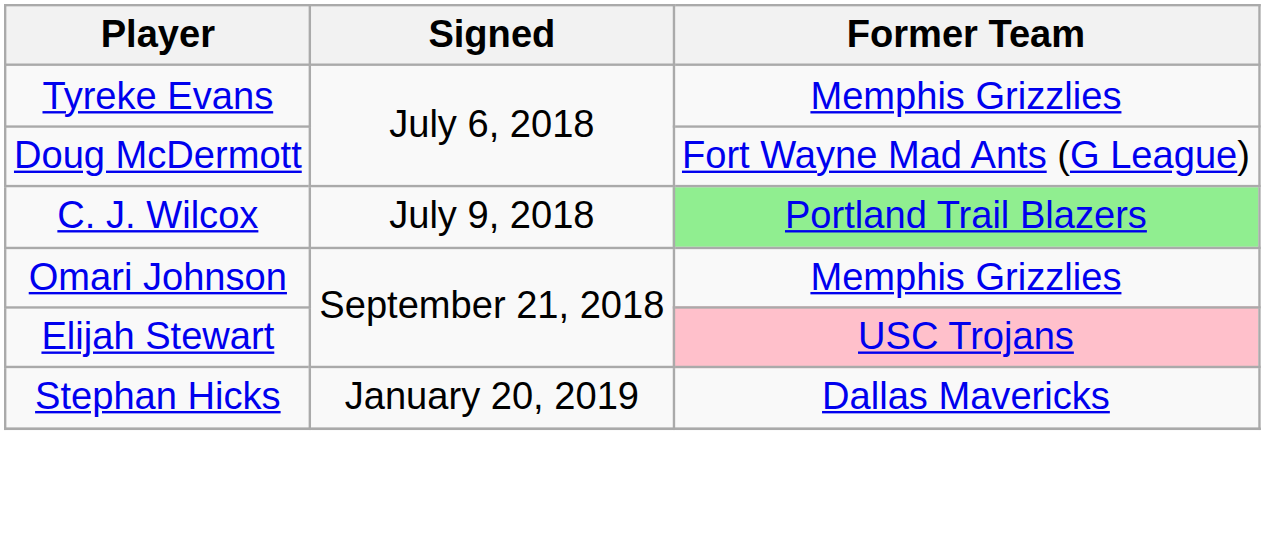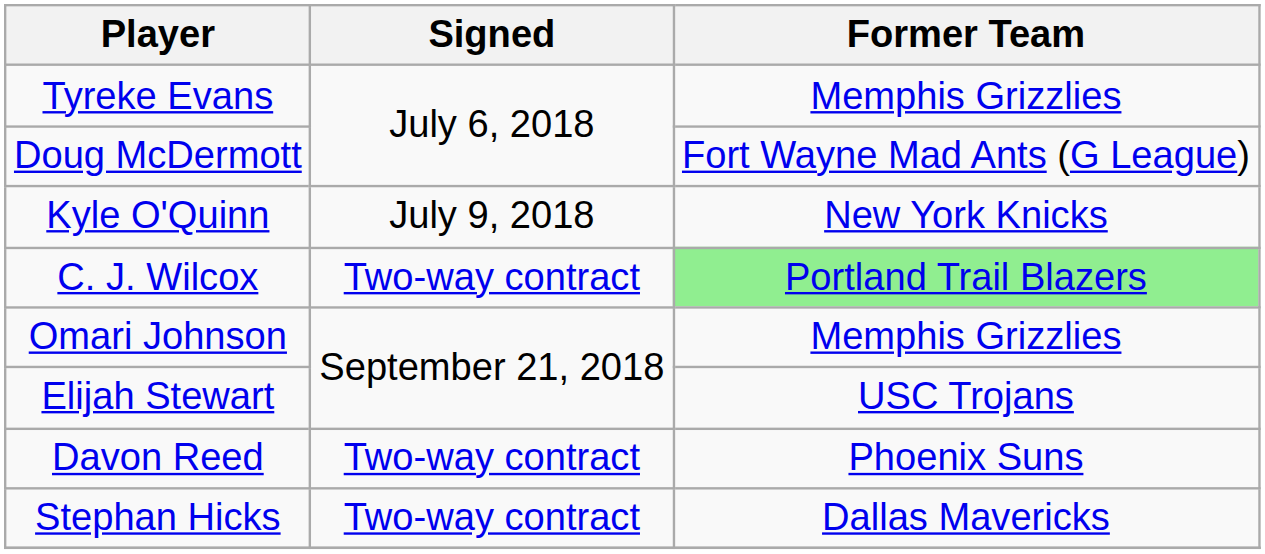+ row: (158, 215)
(492, 215) July 9, 2018 -> (492, 276) Two-way contract
(966, 336) pink background -> (966, 397) no background
+ row: (158, 457)
(492, 397) January 20, 2019 -> (492, 517) Two-way contract
